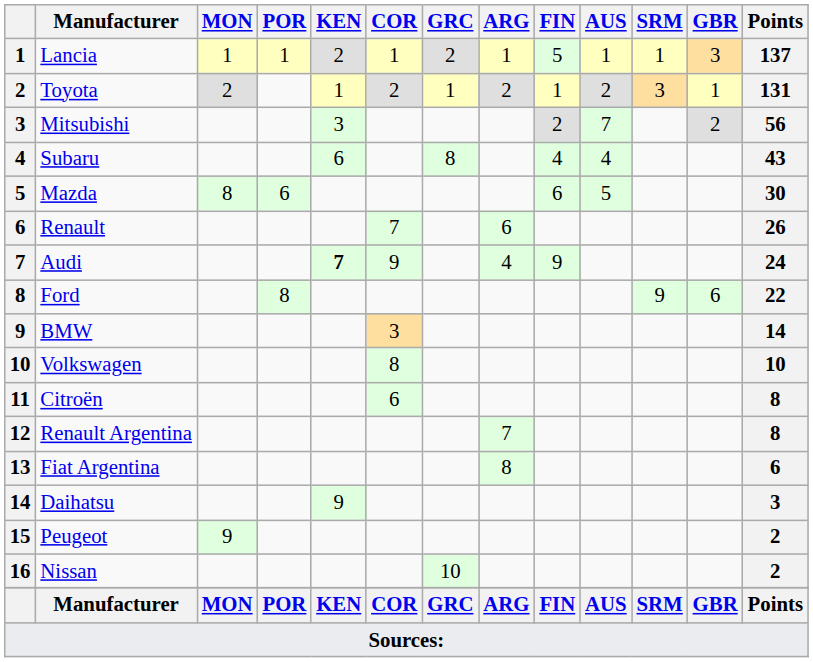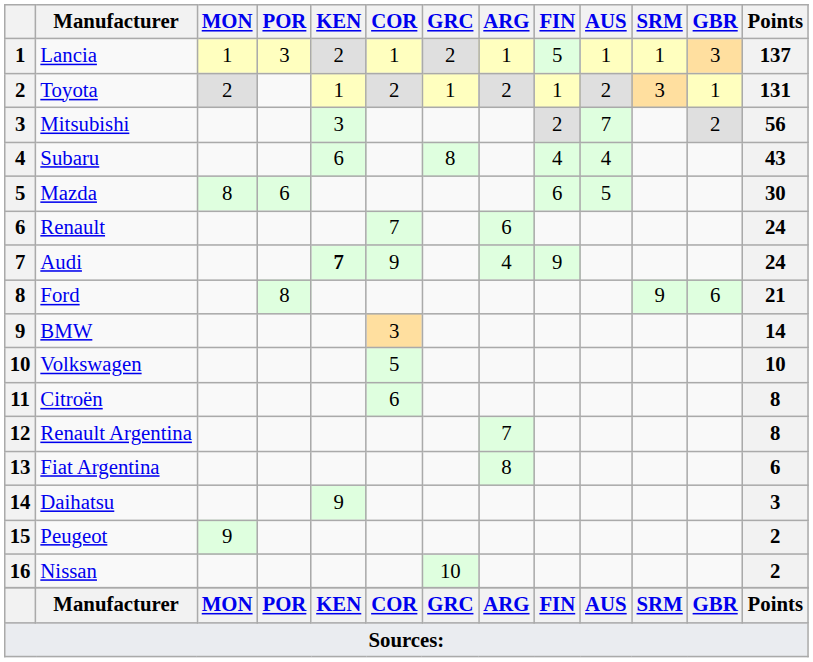(284, 55) 1 -> (284, 55) 3
(775, 227) 26 -> (775, 227) 24
(775, 295) 22 -> (775, 295) 21
(394, 364) 8 -> (394, 364) 5
